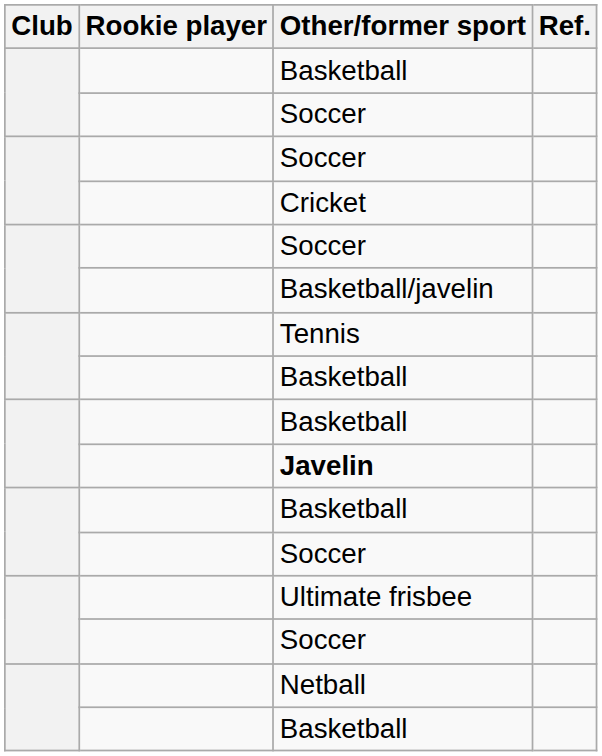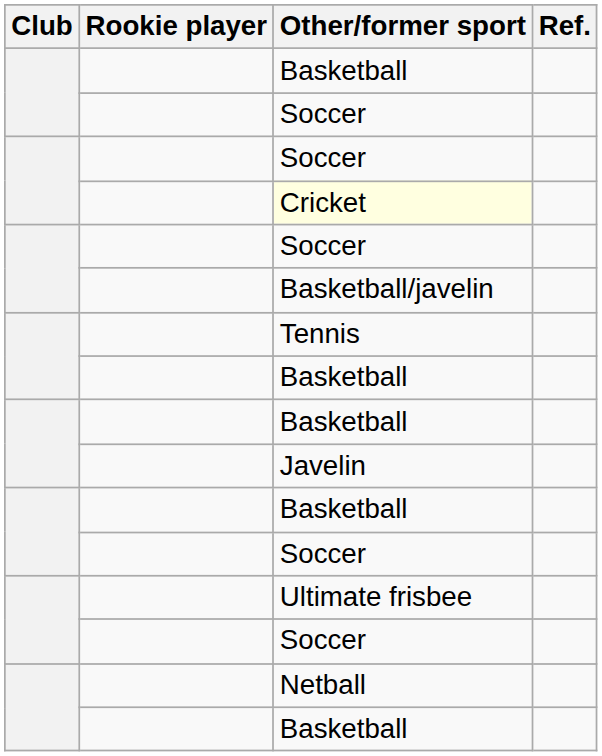(323, 202) no background -> (323, 202) lightyellow background
(327, 465) bold -> (323, 465) normal
